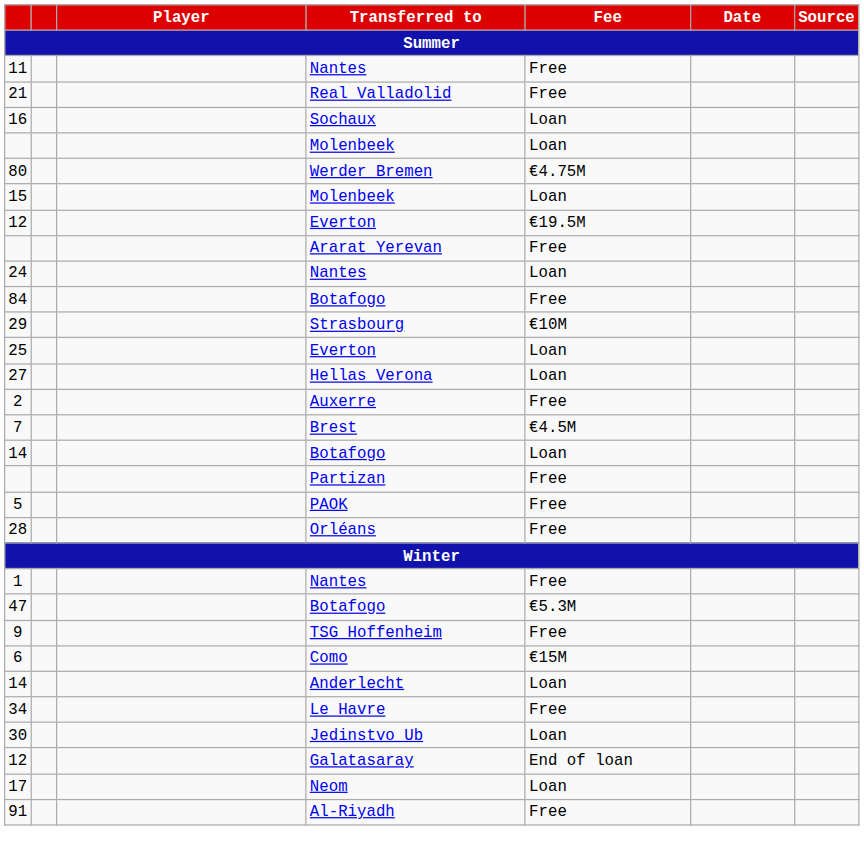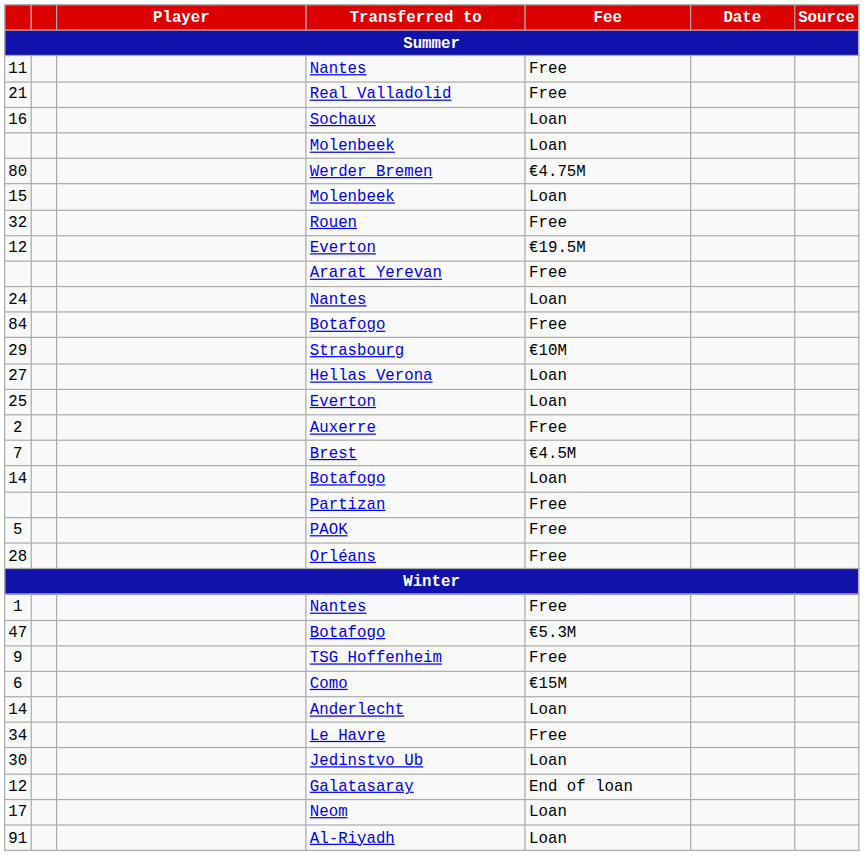+ row: (18, 223)
rows swapped: (18, 376) <-> (18, 351)
(548, 812) Free -> (548, 838) Loan
